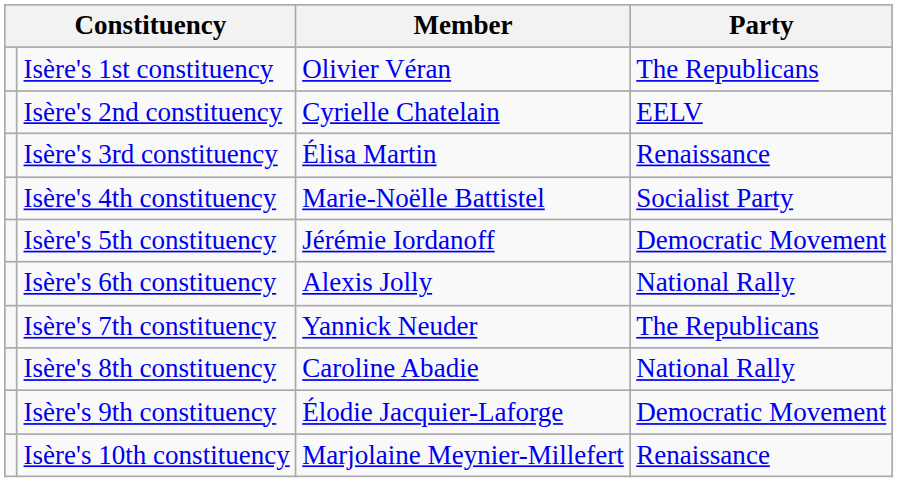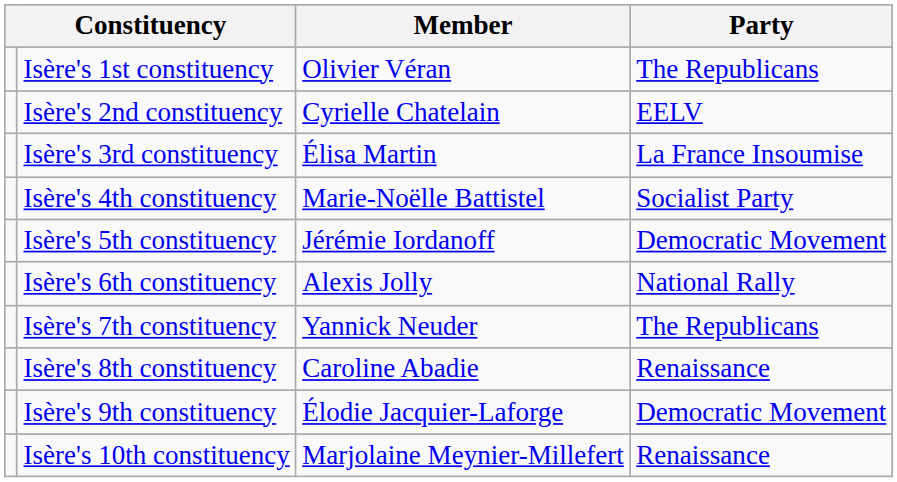(703, 154) Renaissance -> (750, 154) La France Insoumise
(715, 369) National Rally -> (703, 369) Renaissance
